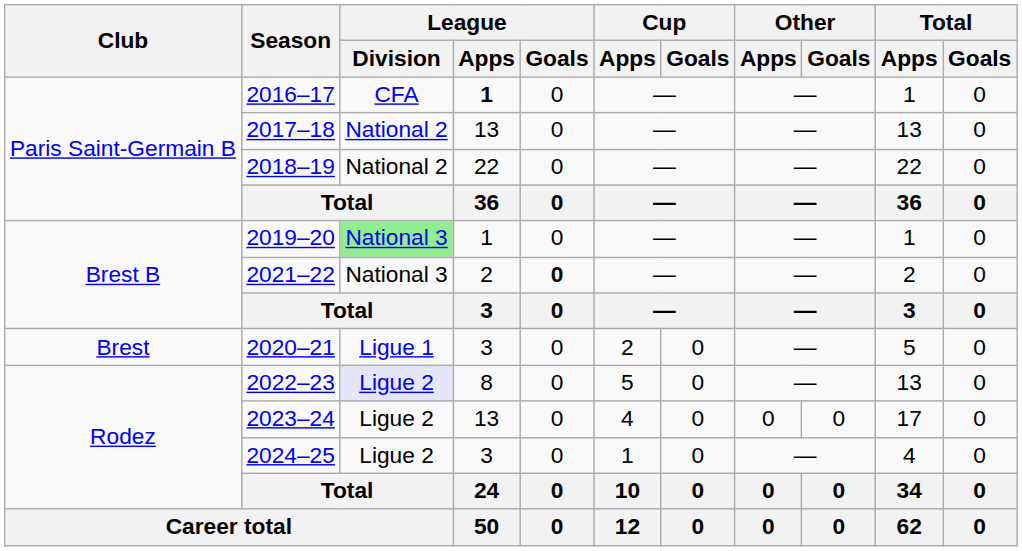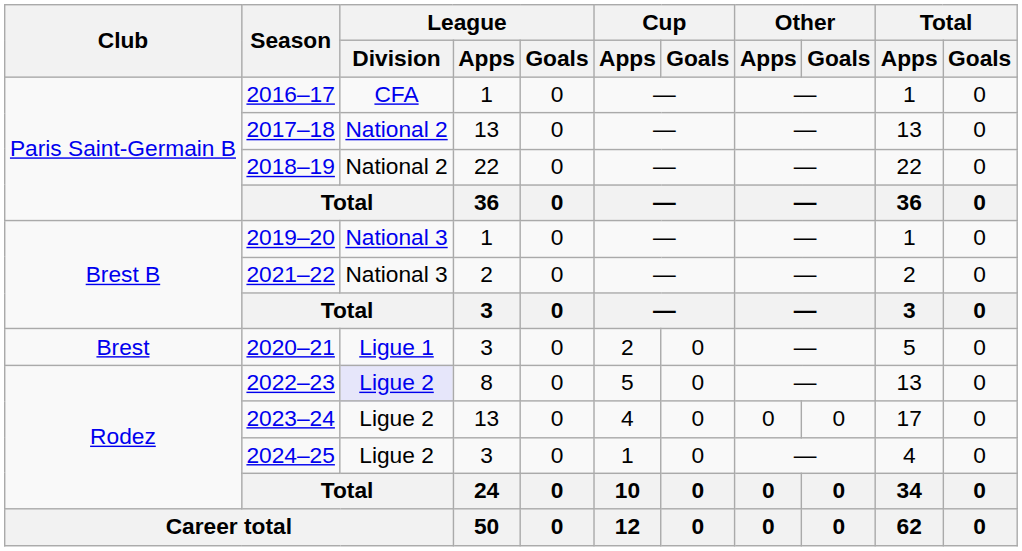(487, 94) bold -> (487, 94) normal
(397, 238) lightgreen background -> (397, 238) no background
(557, 274) bold -> (557, 274) normal
